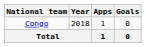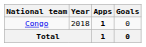(103, 23) normal -> (103, 23) bold
